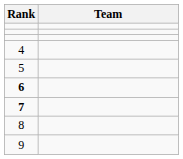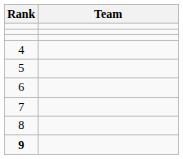(21, 87) bold -> (21, 87) normal
(21, 106) bold -> (21, 106) normal
(21, 144) normal -> (21, 144) bold
